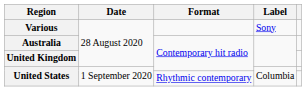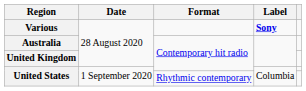(266, 27) normal -> (266, 27) bold
